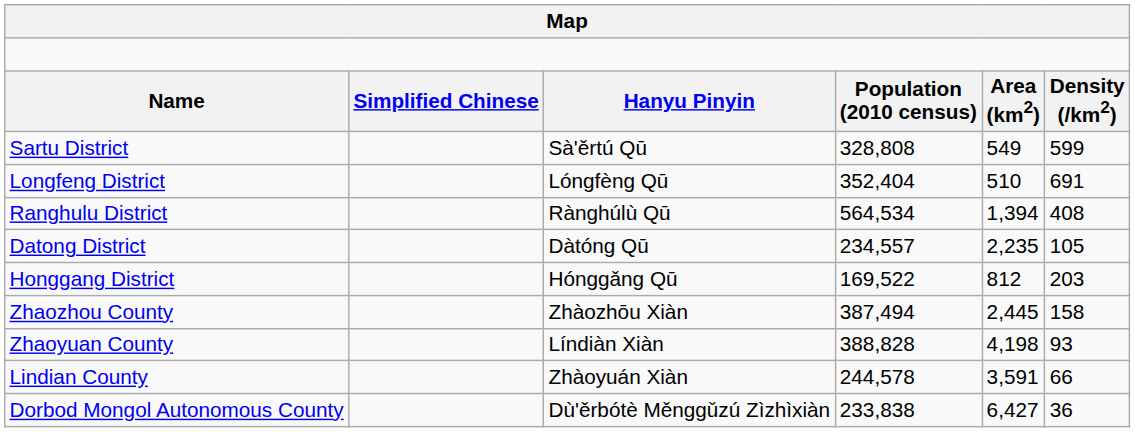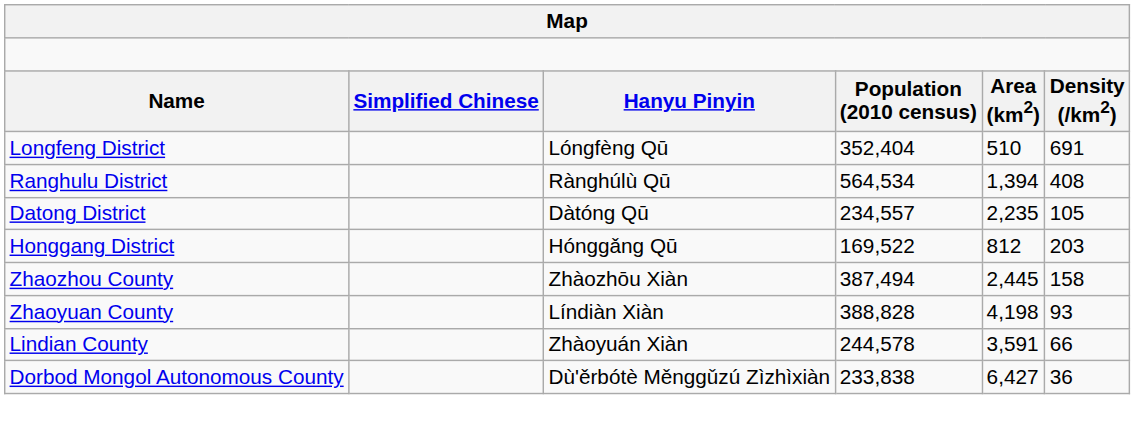- row: (69, 148)
